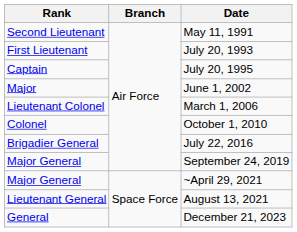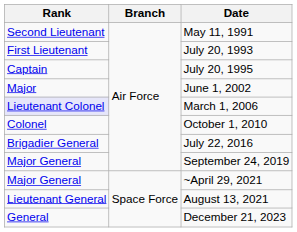(56, 106) no background -> (56, 106) lavender background
